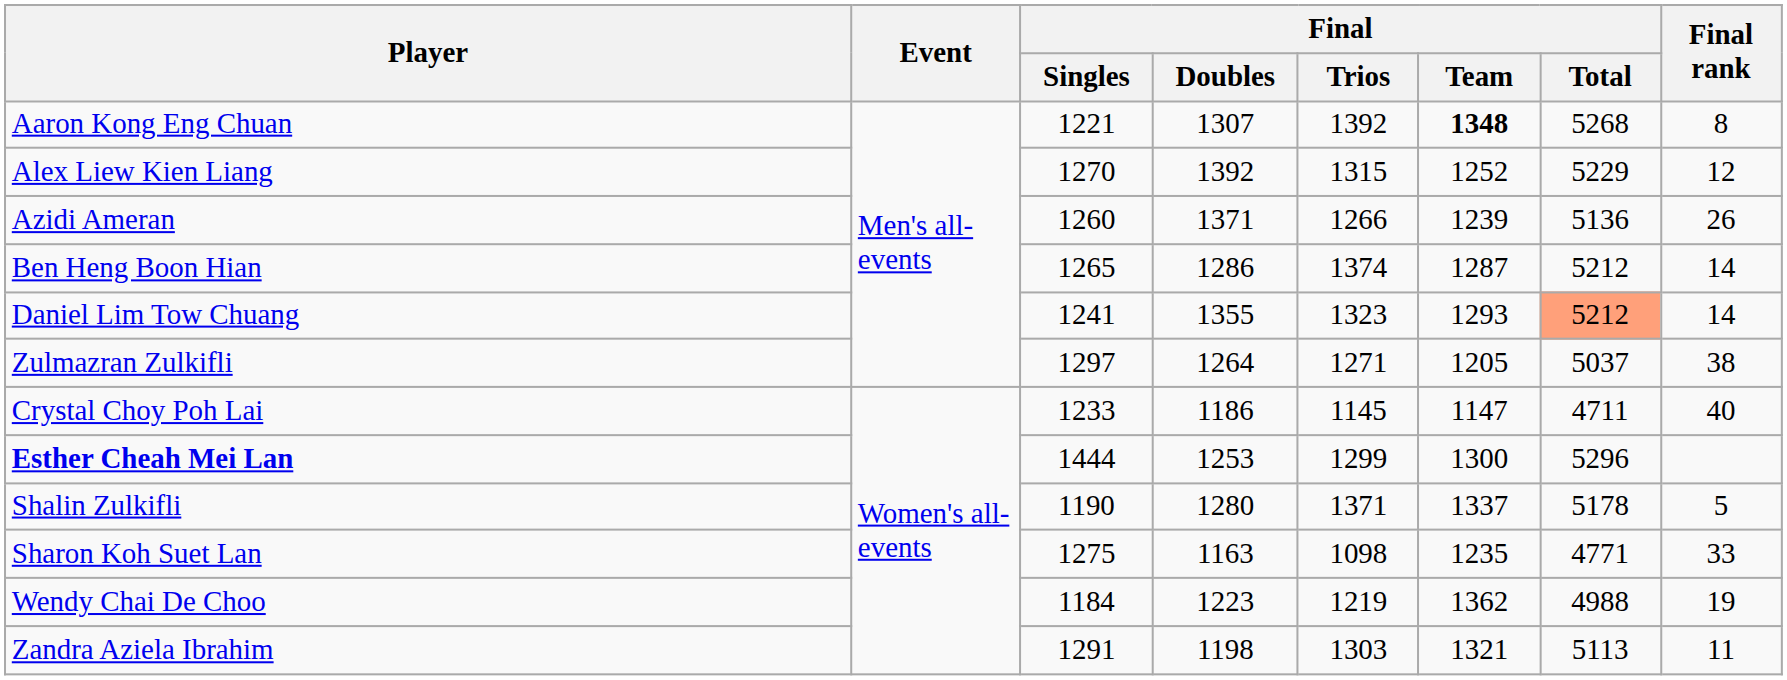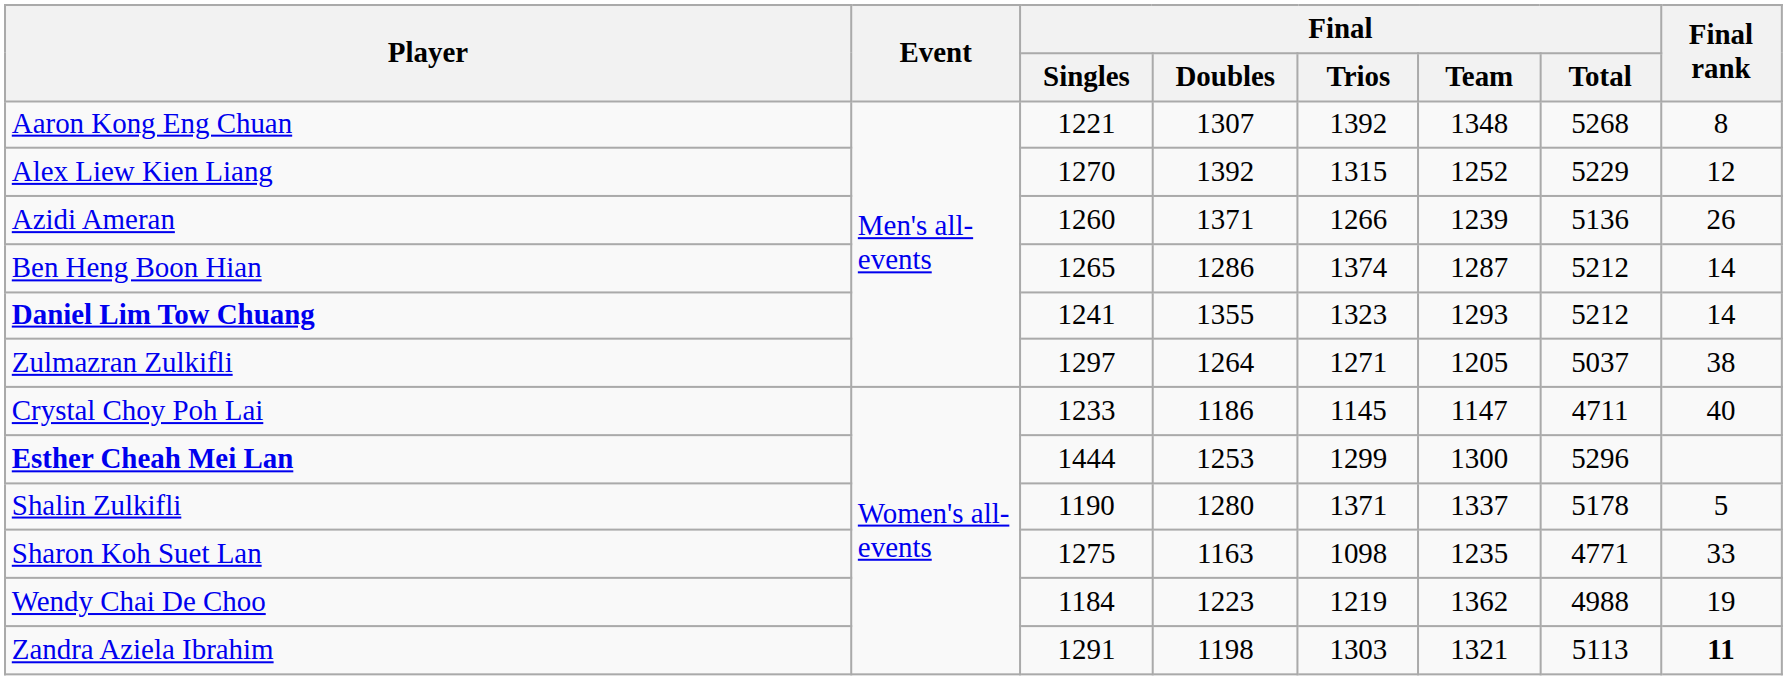(1479, 124) bold -> (1479, 124) normal
(156, 315) normal -> (163, 315) bold
(1600, 315) lightsalmon background -> (1600, 315) no background
(1721, 649) normal -> (1721, 649) bold
